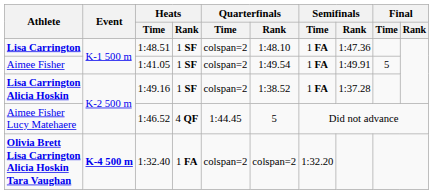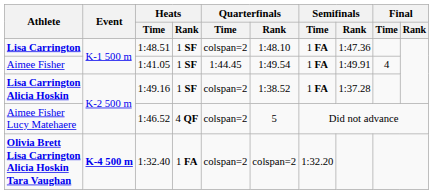(225, 65) colspan=2 -> (225, 65) 1:44.45
(387, 65) 5 -> (387, 65) 4
(225, 119) 1:44.45 -> (225, 119) colspan=2
